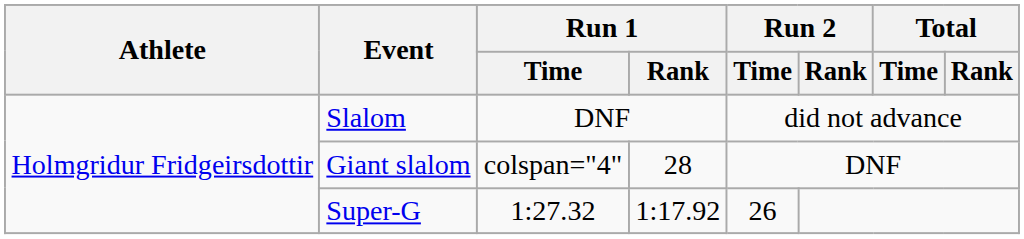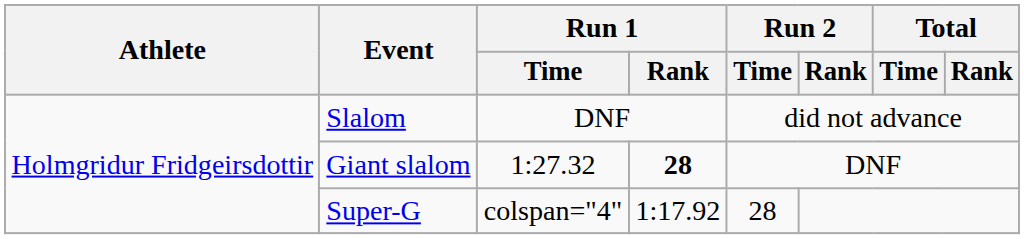(553, 164) colspan="4" -> (553, 164) 1:27.32
(678, 164) normal -> (678, 164) bold
(553, 210) 1:27.32 -> (553, 210) colspan="4"
(763, 210) 26 -> (763, 210) 28
